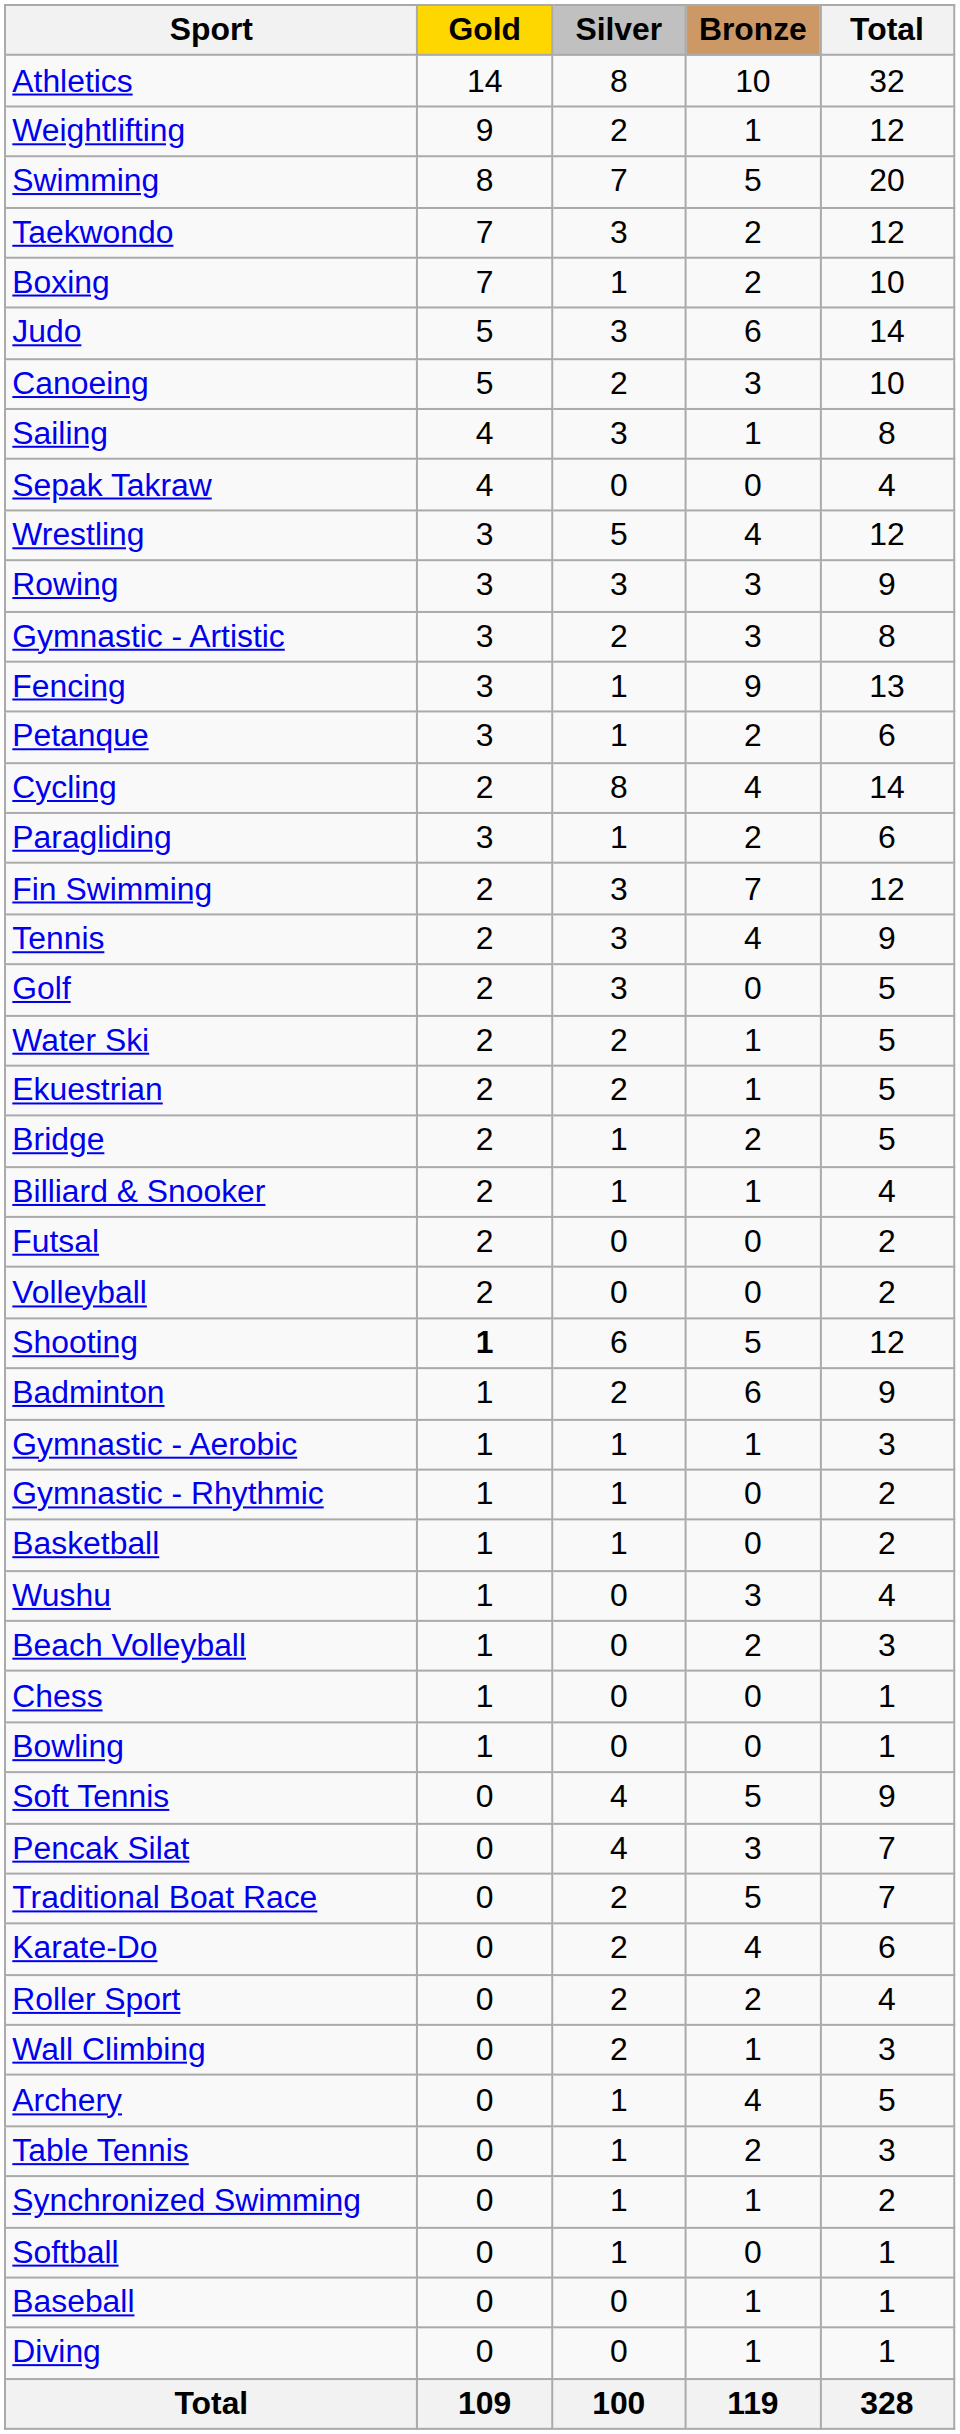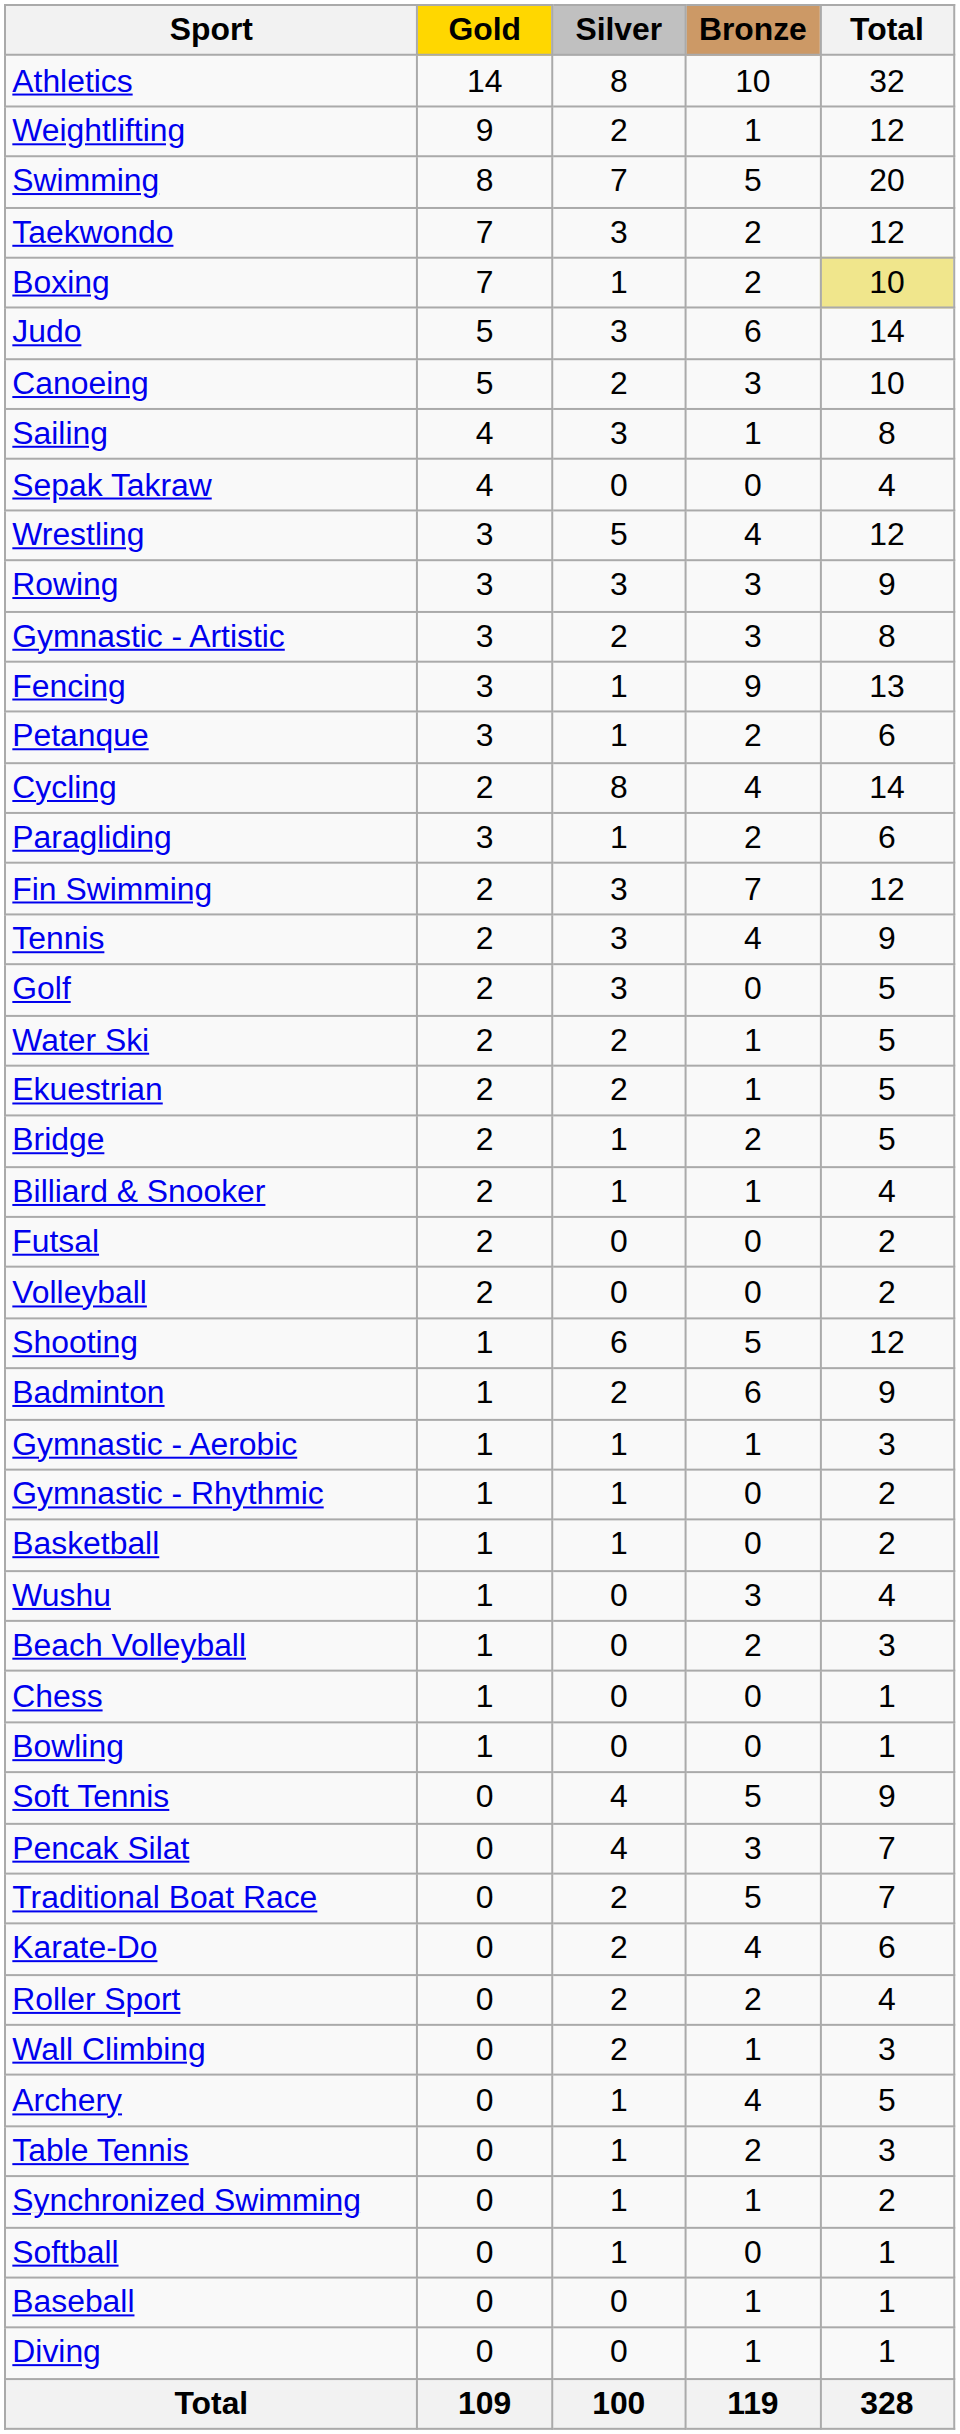(887, 282) no background -> (887, 282) khaki background
(485, 1342) bold -> (485, 1342) normal
